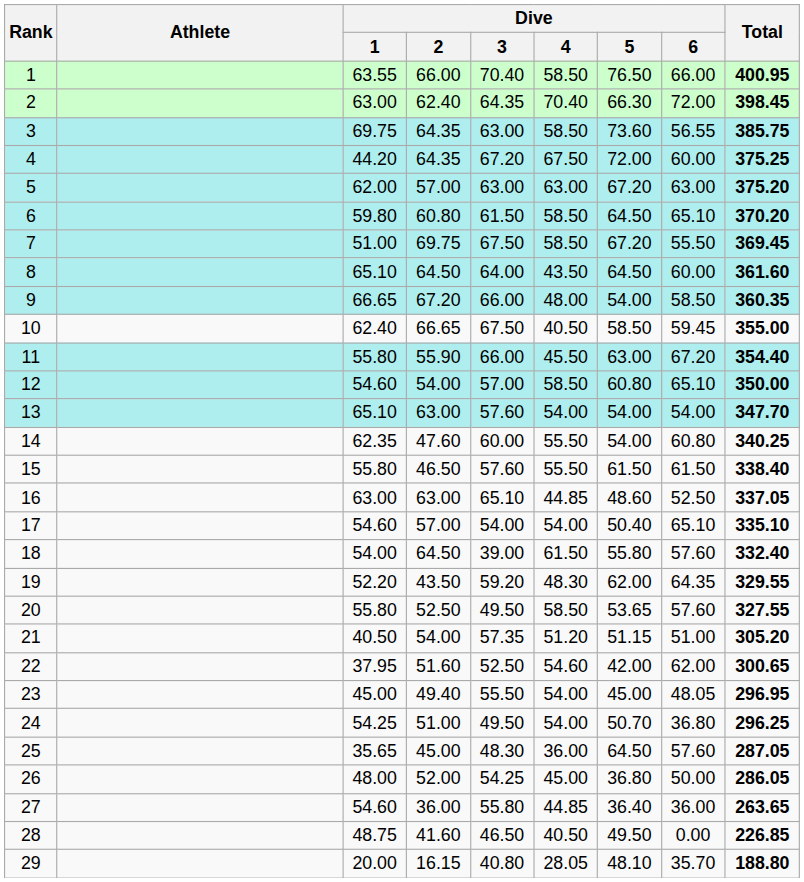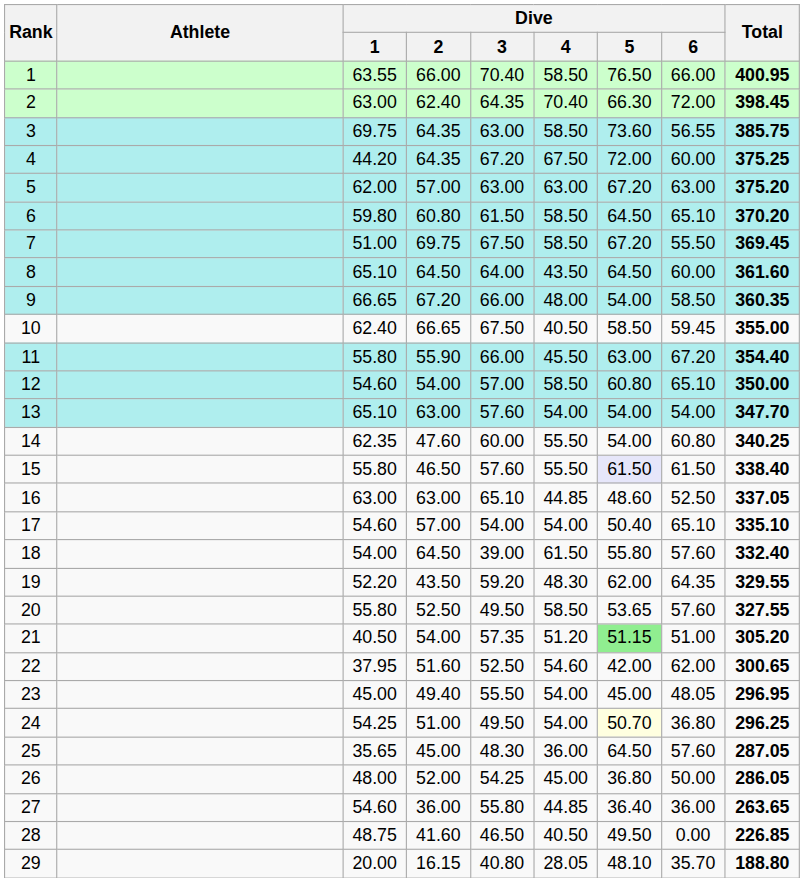(629, 469) no background -> (629, 469) lavender background
(629, 638) no background -> (629, 638) lightgreen background
(629, 722) no background -> (629, 722) lightyellow background
